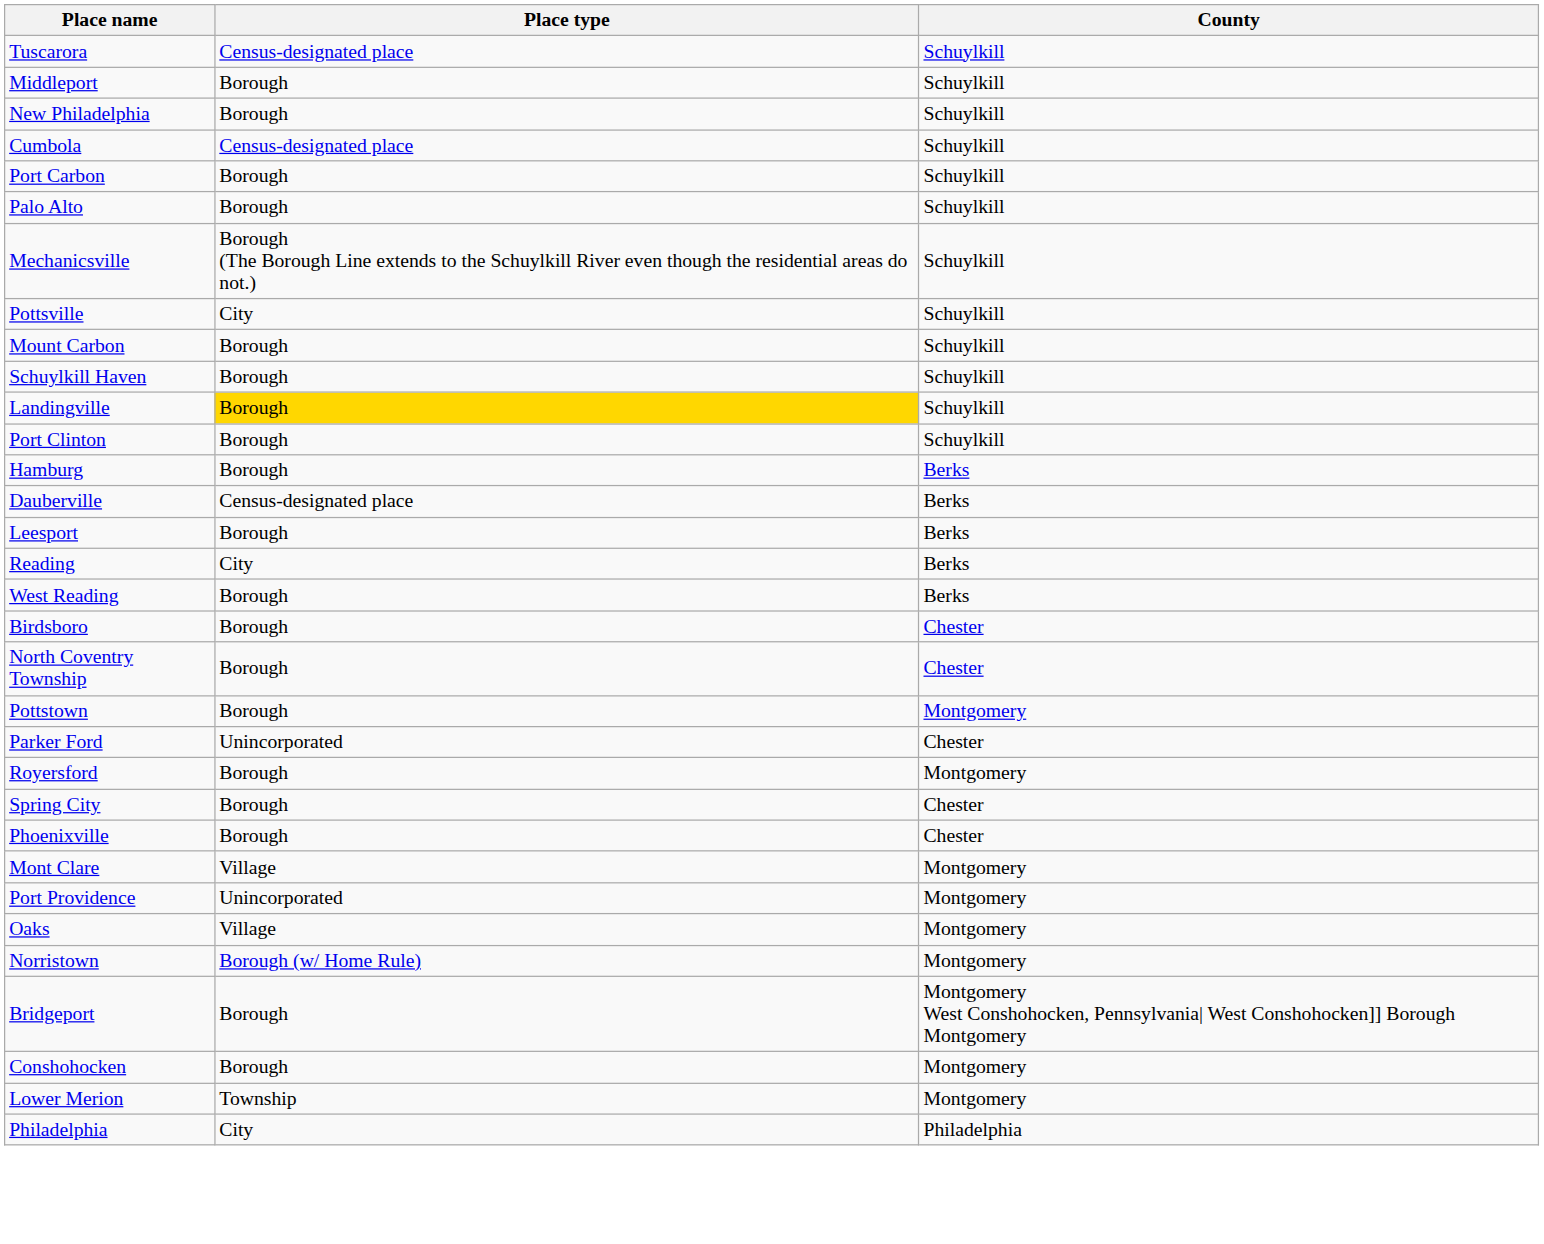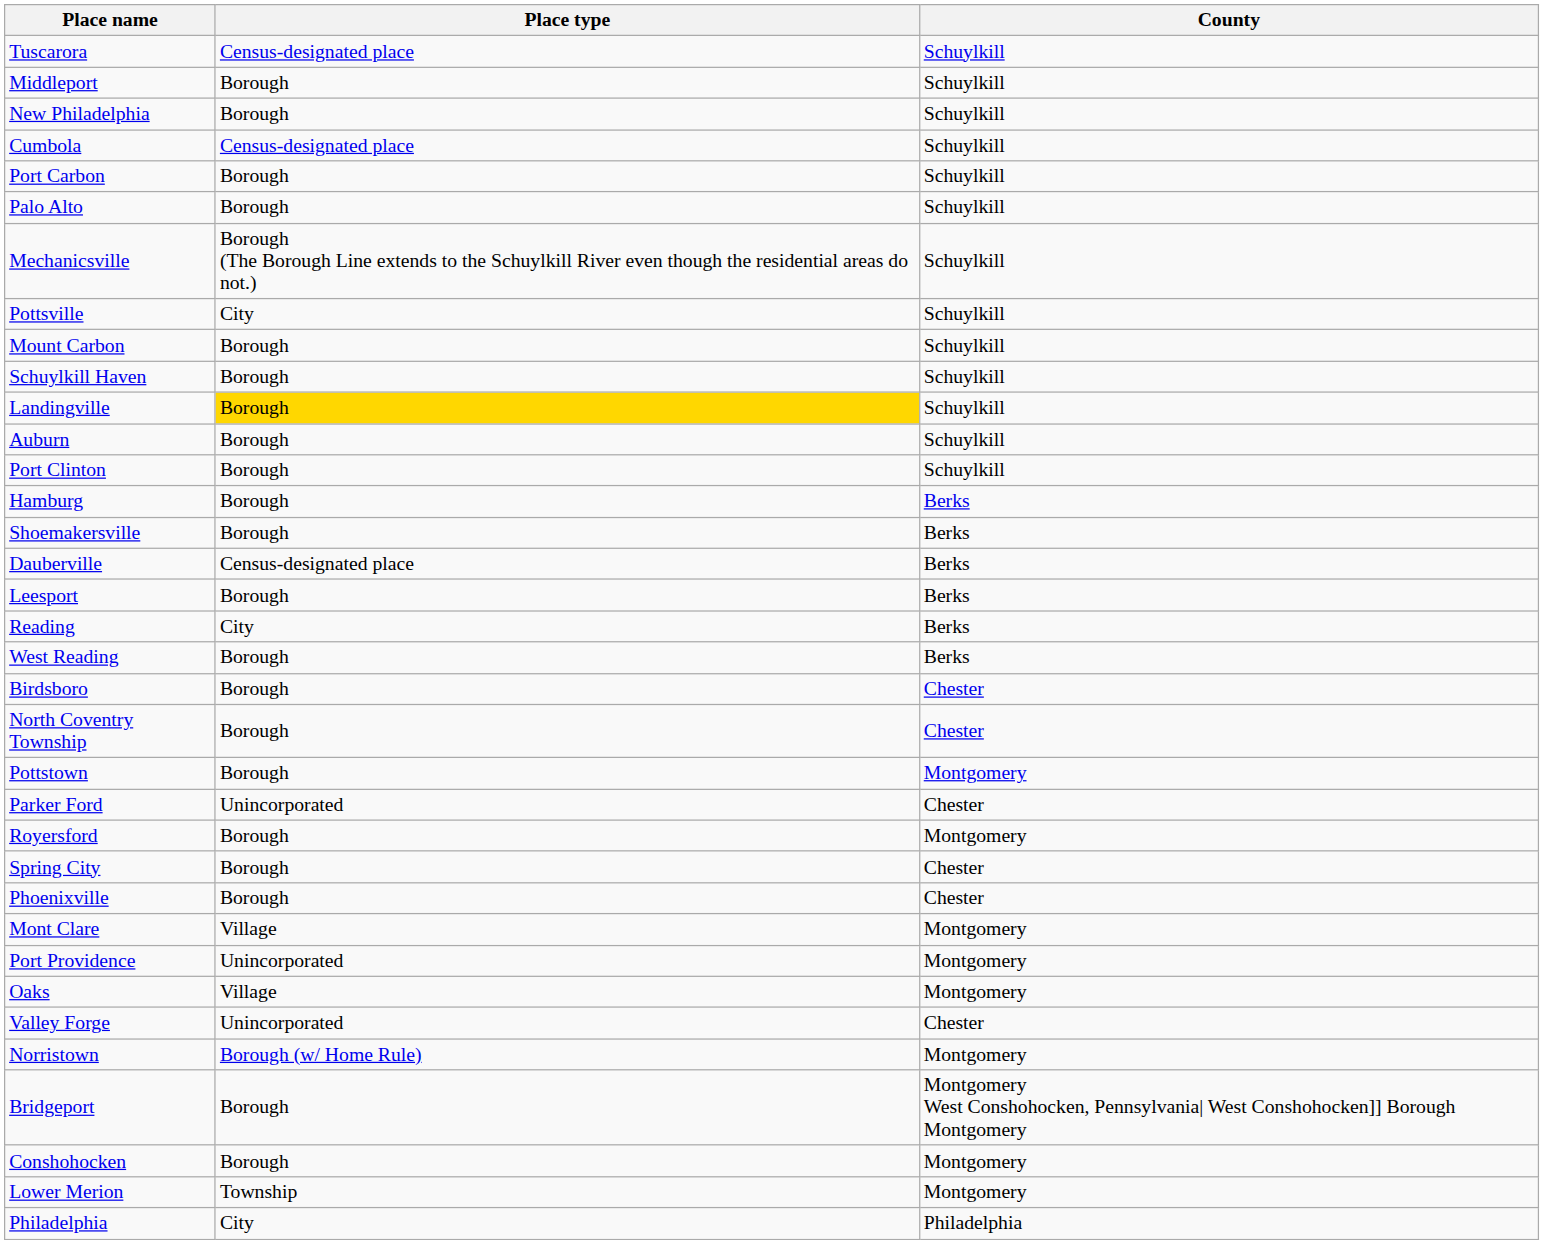+ row: (39, 438)
+ row: (75, 532)
+ row: (60, 1022)
